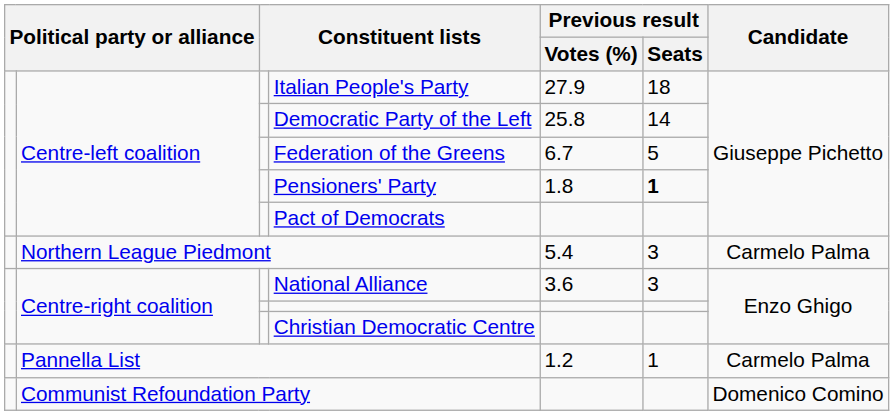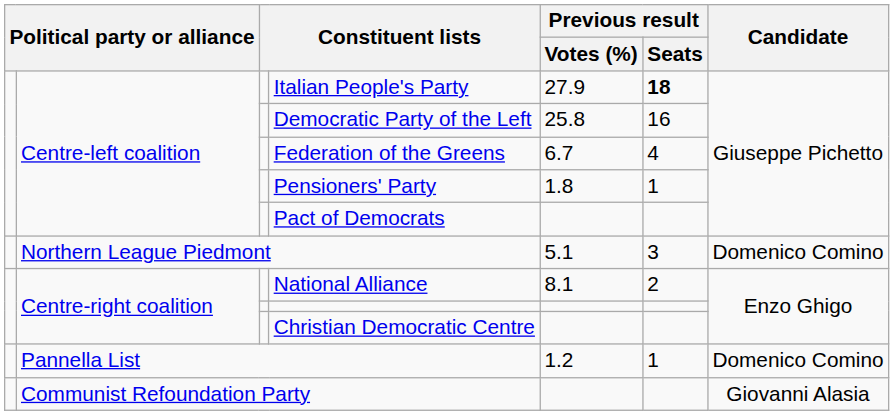(659, 86) normal -> (659, 86) bold
(659, 119) 14 -> (659, 119) 16
(653, 152) 5 -> (653, 152) 4
(653, 185) bold -> (653, 185) normal
(559, 251) 5.4 -> (559, 251) 5.1
(798, 251) Carmelo Palma -> (798, 251) Domenico Comino
(559, 284) 3.6 -> (559, 284) 8.1
(653, 284) 3 -> (653, 284) 2
(798, 360) Carmelo Palma -> (798, 360) Domenico Comino
(798, 393) Domenico Comino -> (798, 393) Giovanni Alasia
